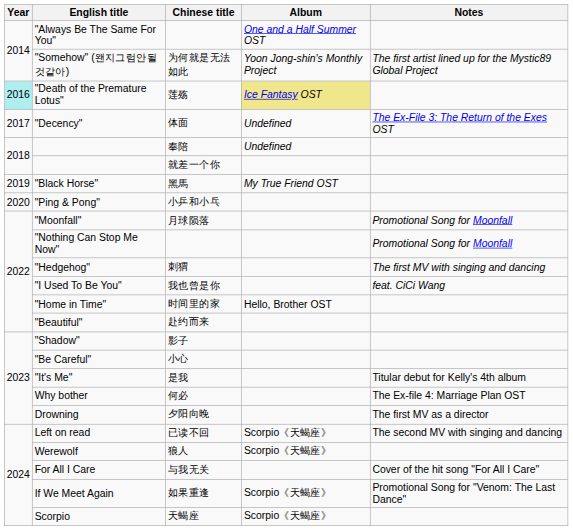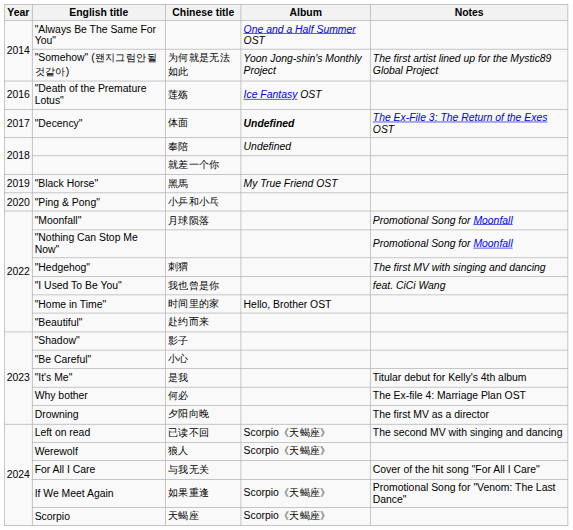(18, 95) paleturquoise background -> (18, 95) no background
(283, 95) khaki background -> (283, 95) no background
(268, 123) normal -> (269, 123) bold
